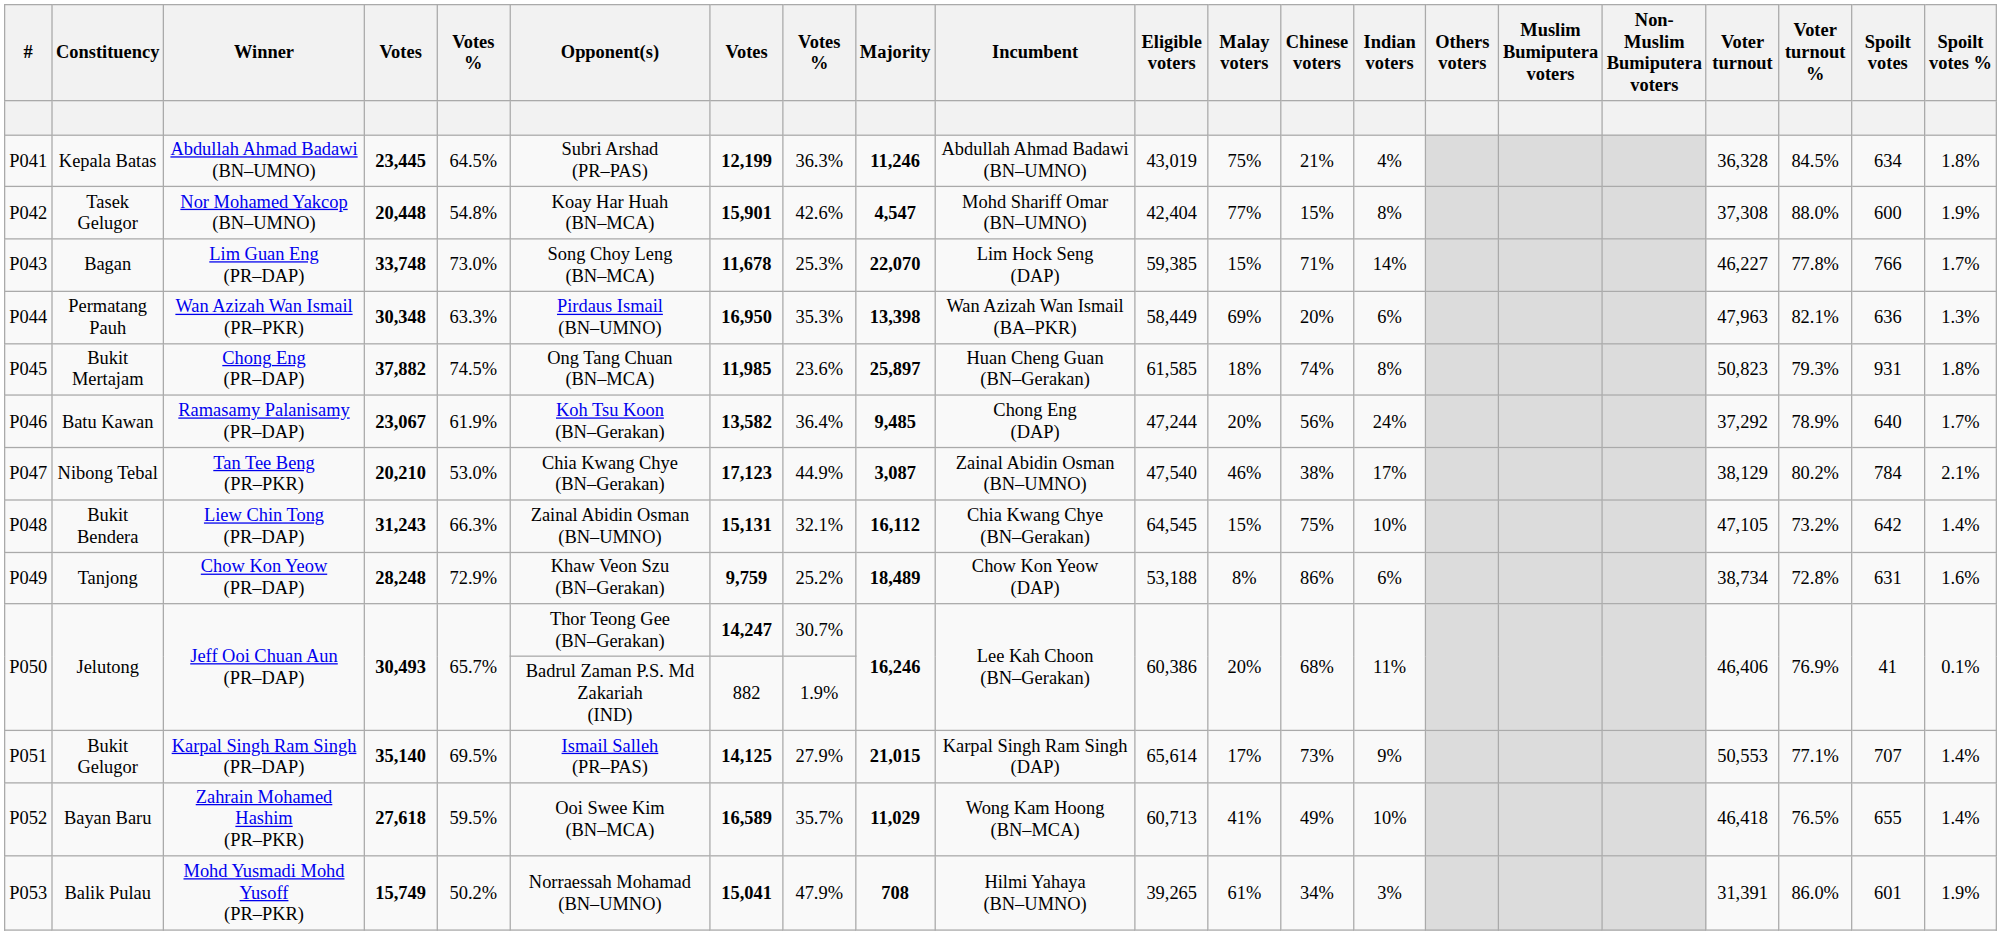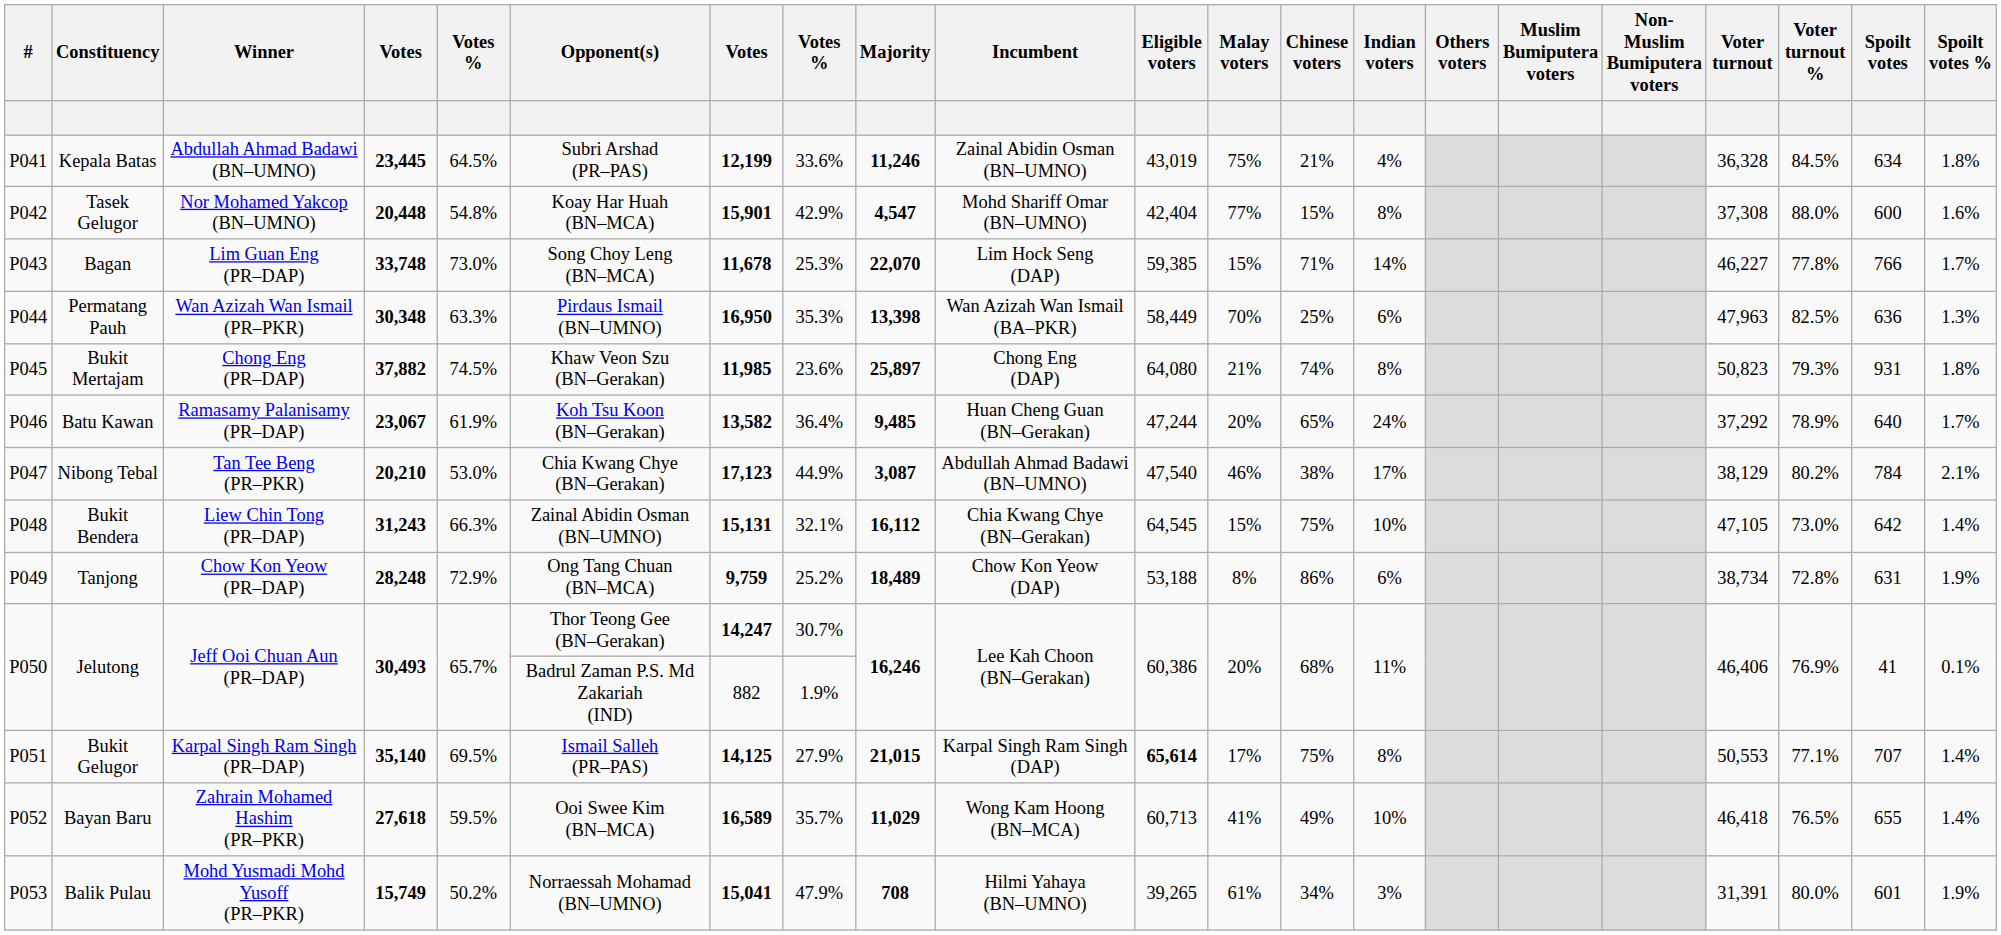(819, 160) 36.3% -> (819, 160) 33.6%
(1035, 160) Abdullah Ahmad Badawi (BN–UMNO) -> (1035, 160) Zainal Abidin Osman (BN–UMNO)
(819, 213) 42.6% -> (819, 213) 42.9%
(1960, 213) 1.9% -> (1960, 213) 1.6%
(1244, 317) 69% -> (1244, 317) 70%
(1317, 317) 20% -> (1317, 317) 25%
(1815, 317) 82.1% -> (1815, 317) 82.5%
(610, 369) Ong Tang Chuan (BN–MCA) -> (610, 369) Khaw Veon Szu (BN–Gerakan)
(1035, 369) Huan Cheng Guan (BN–Gerakan) -> (1035, 369) Chong Eng (DAP)
(1172, 369) 61,585 -> (1172, 369) 64,080
(1244, 369) 18% -> (1244, 369) 21%
(1035, 421) Chong Eng (DAP) -> (1035, 421) Huan Cheng Guan (BN–Gerakan)
(1317, 421) 56% -> (1317, 421) 65%
(1035, 473) Zainal Abidin Osman (BN–UMNO) -> (1035, 473) Abdullah Ahmad Badawi (BN–UMNO)
(1815, 526) 73.2% -> (1815, 526) 73.0%
(610, 578) Khaw Veon Szu (BN–Gerakan) -> (610, 578) Ong Tang Chuan (BN–MCA)
(1960, 578) 1.6% -> (1960, 578) 1.9%
(1172, 756) normal -> (1172, 756) bold
(1317, 756) 73% -> (1317, 756) 75%
(1390, 756) 9% -> (1390, 756) 8%
(1815, 893) 86.0% -> (1815, 893) 80.0%
